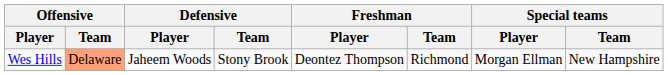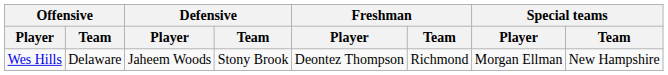(95, 59) lightsalmon background -> (95, 59) no background
